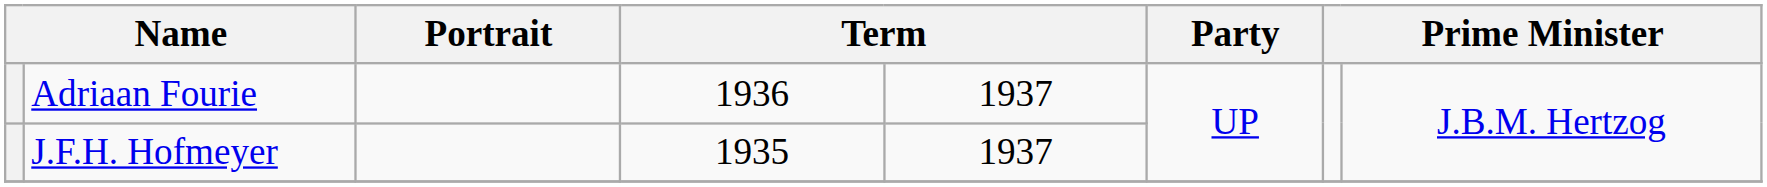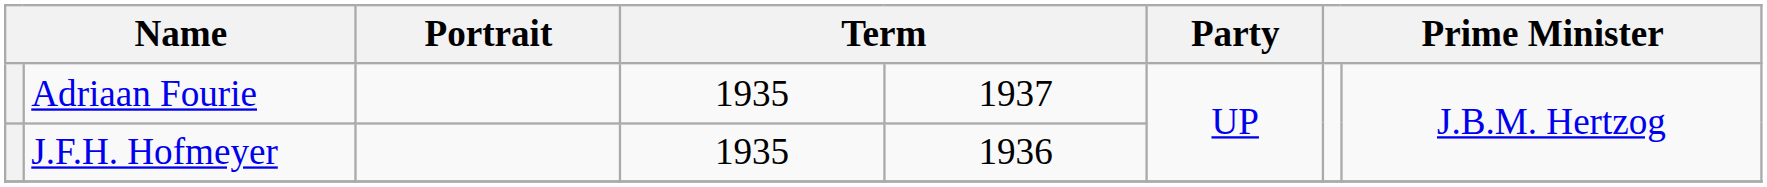(752, 92) 1936 -> (752, 92) 1935
(1016, 151) 1937 -> (1016, 151) 1936
